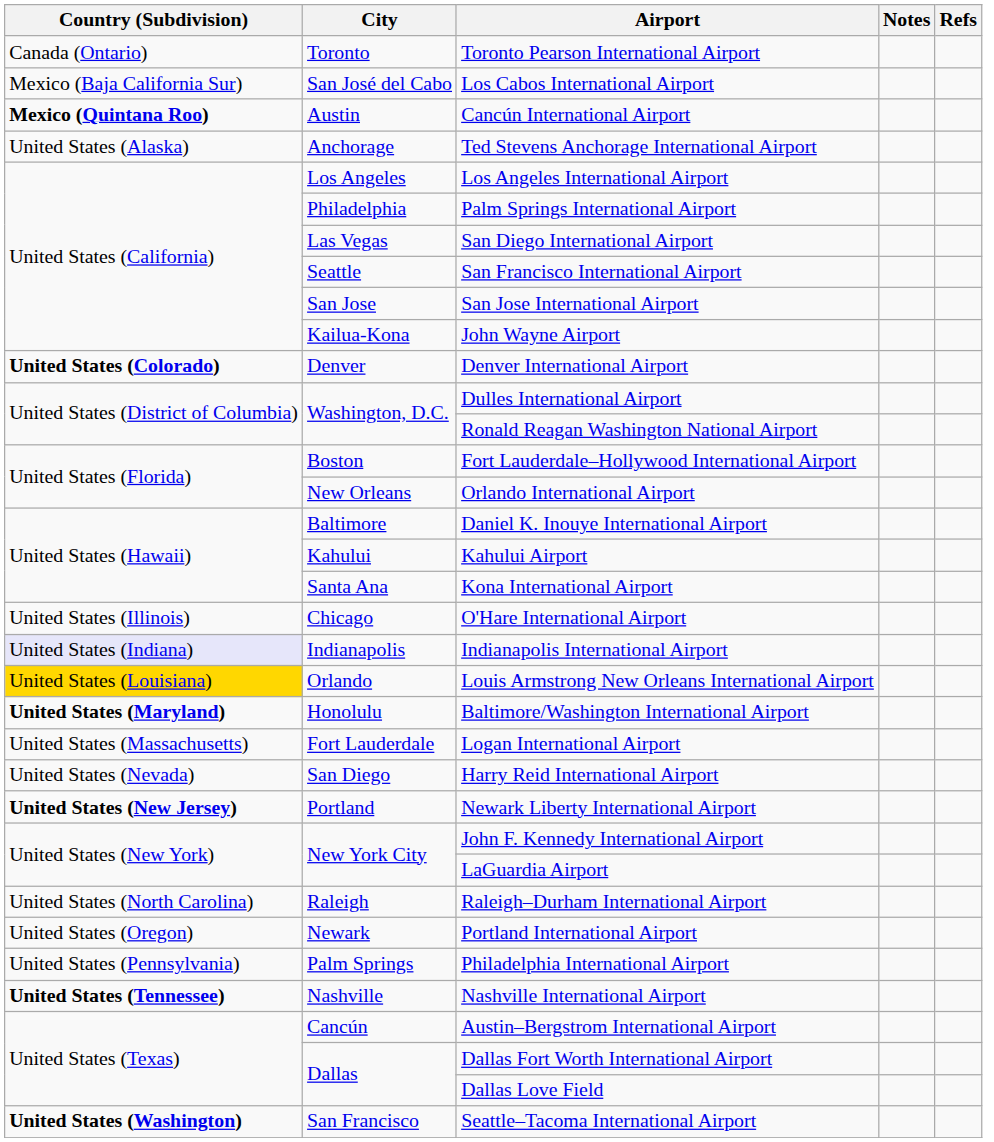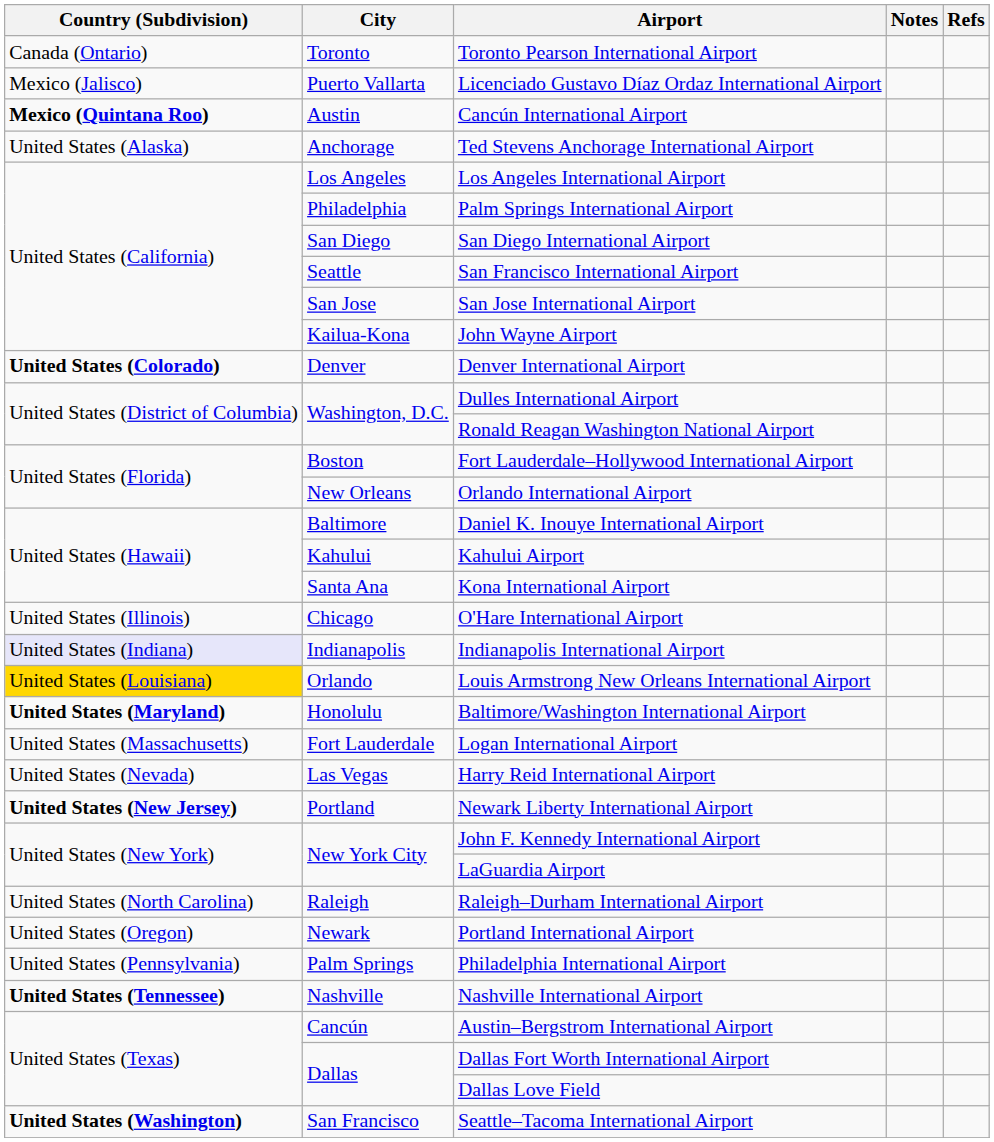- row: (588, 83)
+ row: (670, 83)
(347, 240) Las Vegas -> (349, 240) San Diego
(349, 775) San Diego -> (347, 775) Las Vegas
